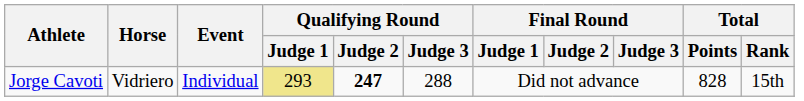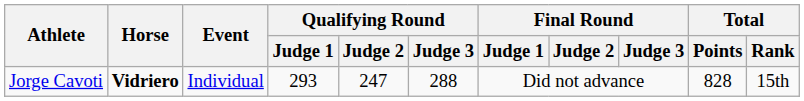(143, 81) normal -> (145, 81) bold
(298, 81) khaki background -> (303, 81) no background
(368, 81) bold -> (373, 81) normal
